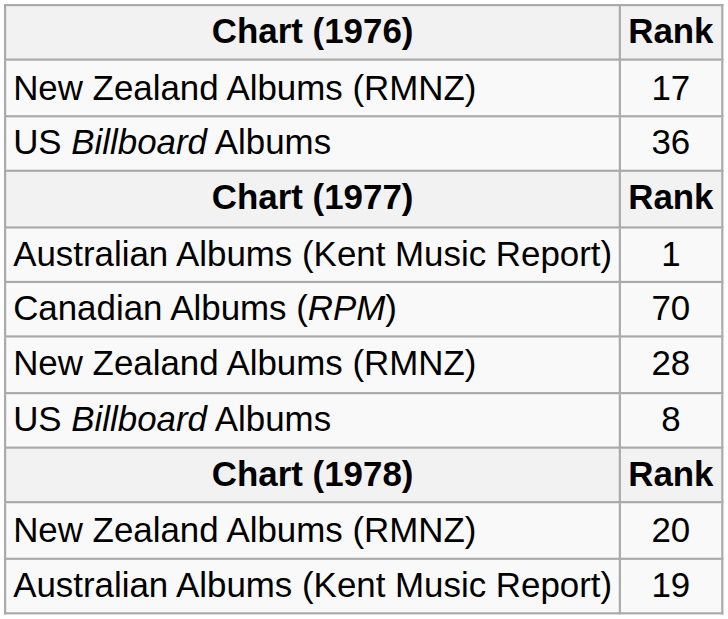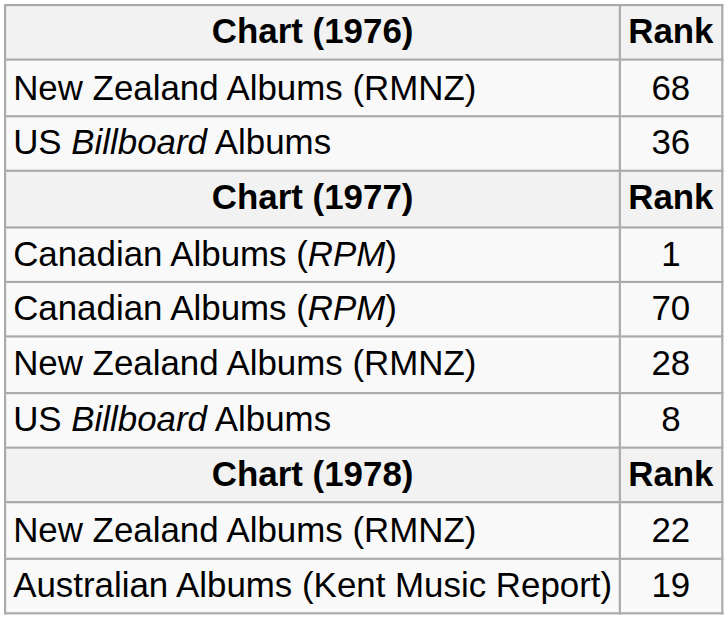(671, 87) 17 -> (671, 87) 68
(313, 253) Australian Albums (Kent Music Report) -> (205, 253) Canadian Albums (RPM)
(671, 530) 20 -> (671, 530) 22
